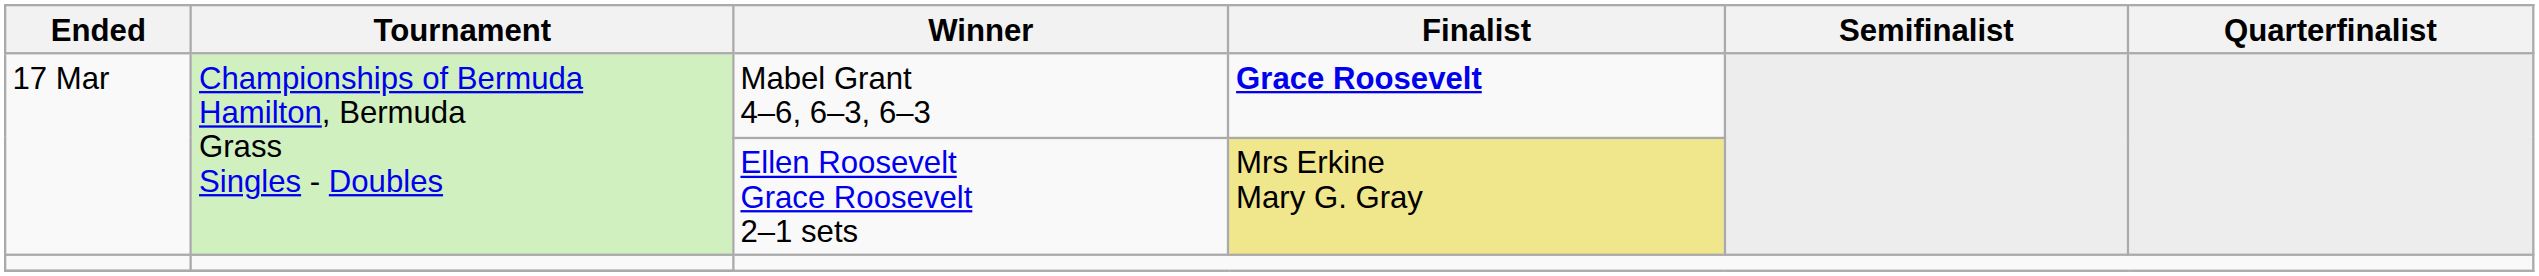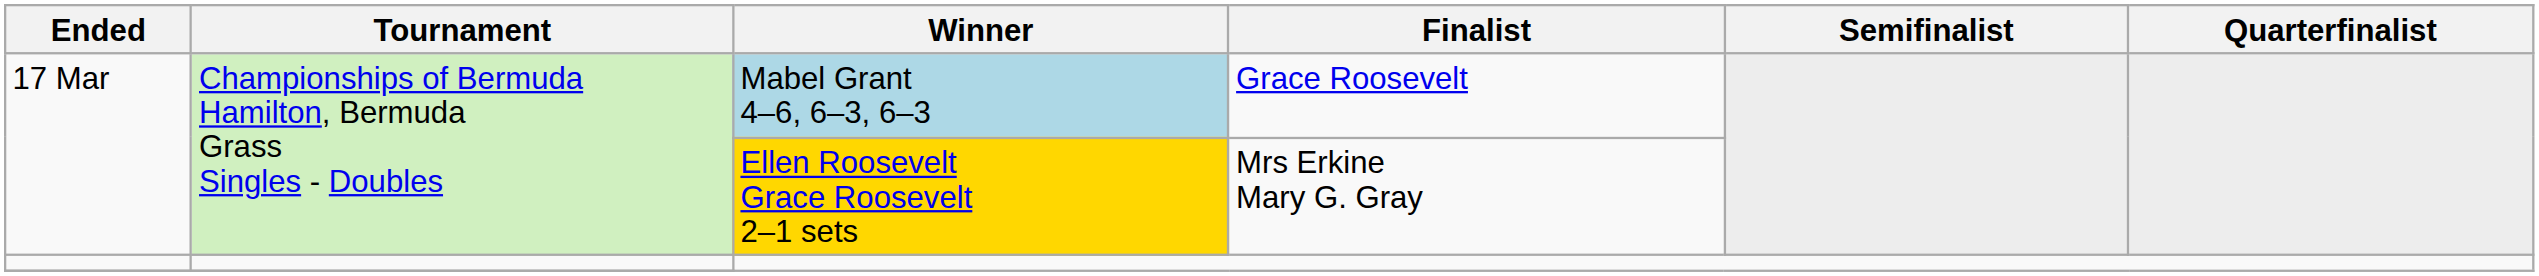(836, 96) no background -> (836, 96) lightblue background
(1359, 78) bold -> (1352, 78) normal
(856, 196) no background -> (856, 196) gold background
(1329, 179) khaki background -> (1329, 179) no background
